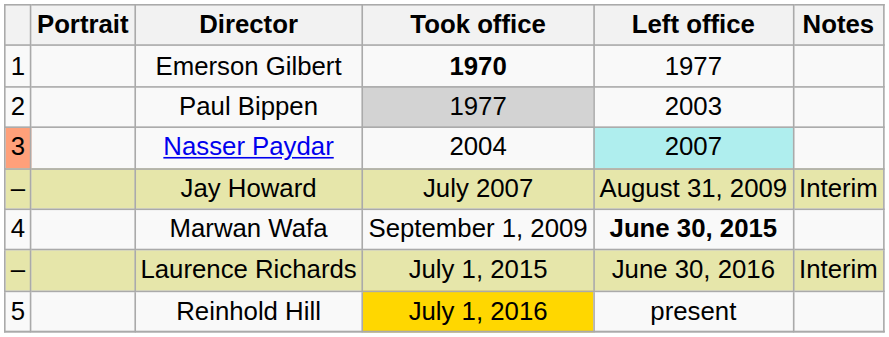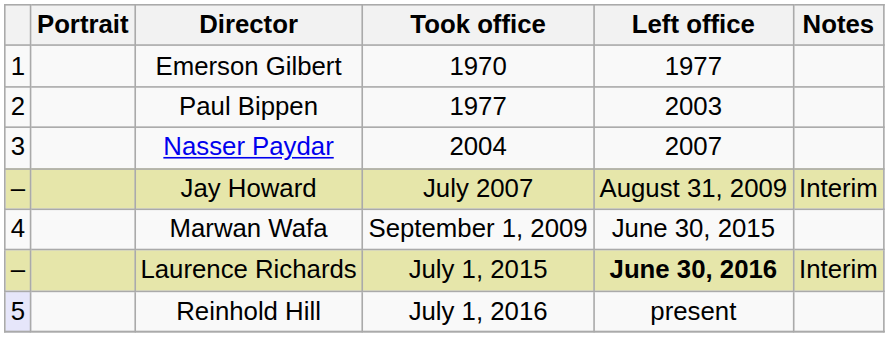(478, 65) bold -> (478, 65) normal
(478, 106) lightgrey background -> (478, 106) no background
(18, 147) lightsalmon background -> (18, 147) no background
(693, 147) paleturquoise background -> (693, 147) no background
(693, 229) bold -> (693, 229) normal
(693, 270) normal -> (693, 270) bold
(18, 310) no background -> (18, 310) lavender background
(478, 310) gold background -> (478, 310) no background
